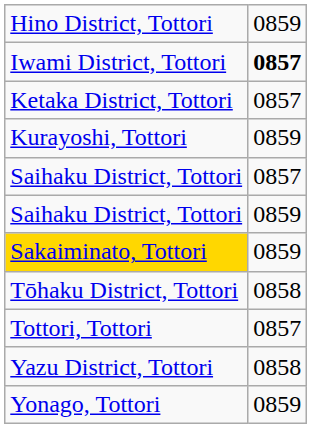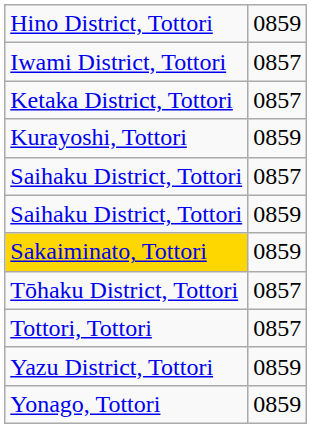(277, 61) bold -> (277, 61) normal
(277, 289) 0858 -> (277, 289) 0857
(277, 366) 0858 -> (277, 366) 0859
